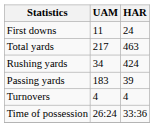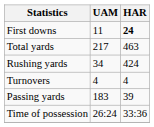(128, 30) normal -> (128, 30) bold
rows swapped: (36, 80) <-> (28, 97)
